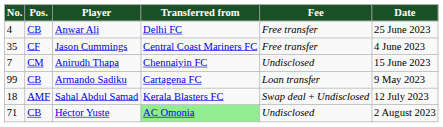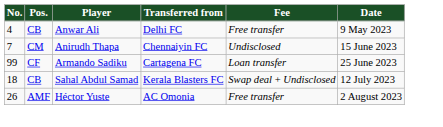(402, 29) 25 June 2023 -> (366, 29) 9 May 2023
- row: (91, 46)
(34, 79) CB -> (34, 63) CF
(400, 79) 9 May 2023 -> (369, 63) 25 June 2023
(39, 96) AMF -> (34, 79) CB
(12, 113) 71 -> (12, 96) 26
(34, 113) CB -> (39, 96) AMF
(169, 113) lightgreen background -> (169, 96) no background
(288, 113) Undisclosed -> (256, 96) Free transfer
